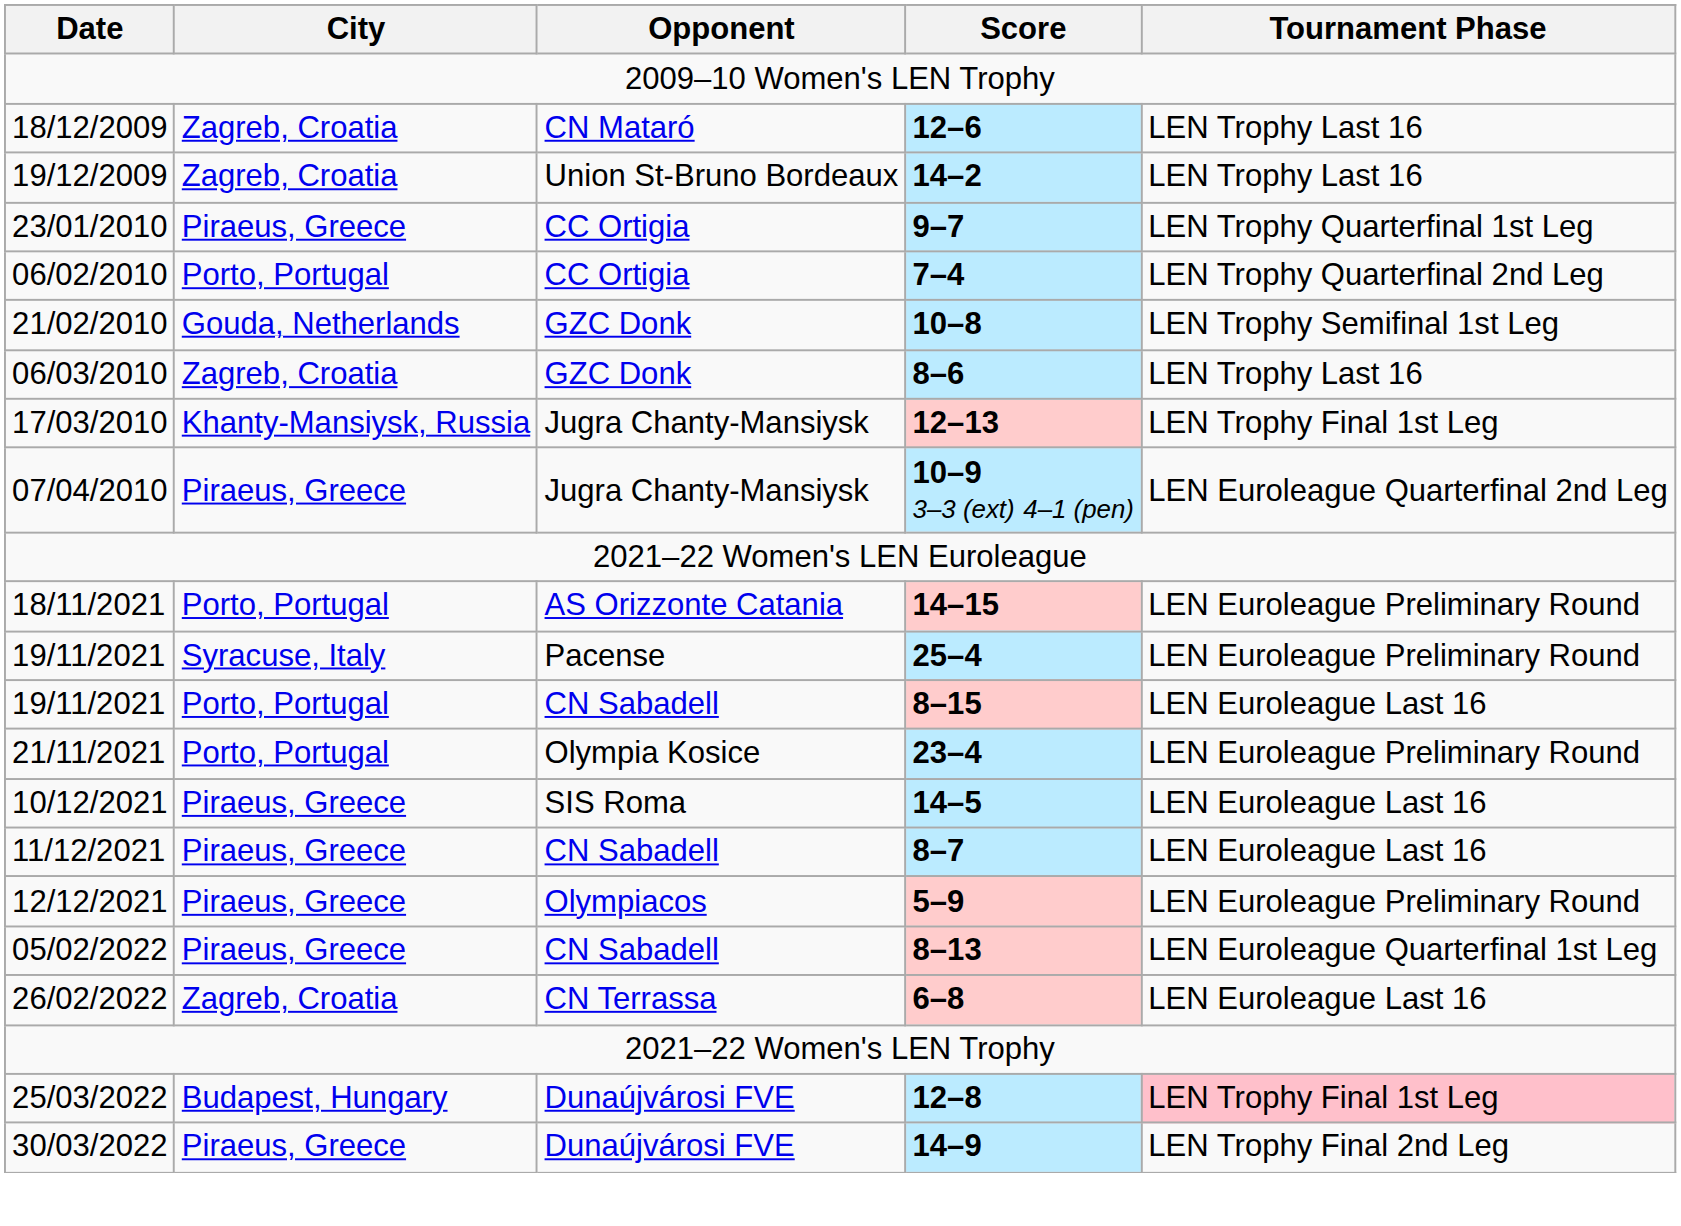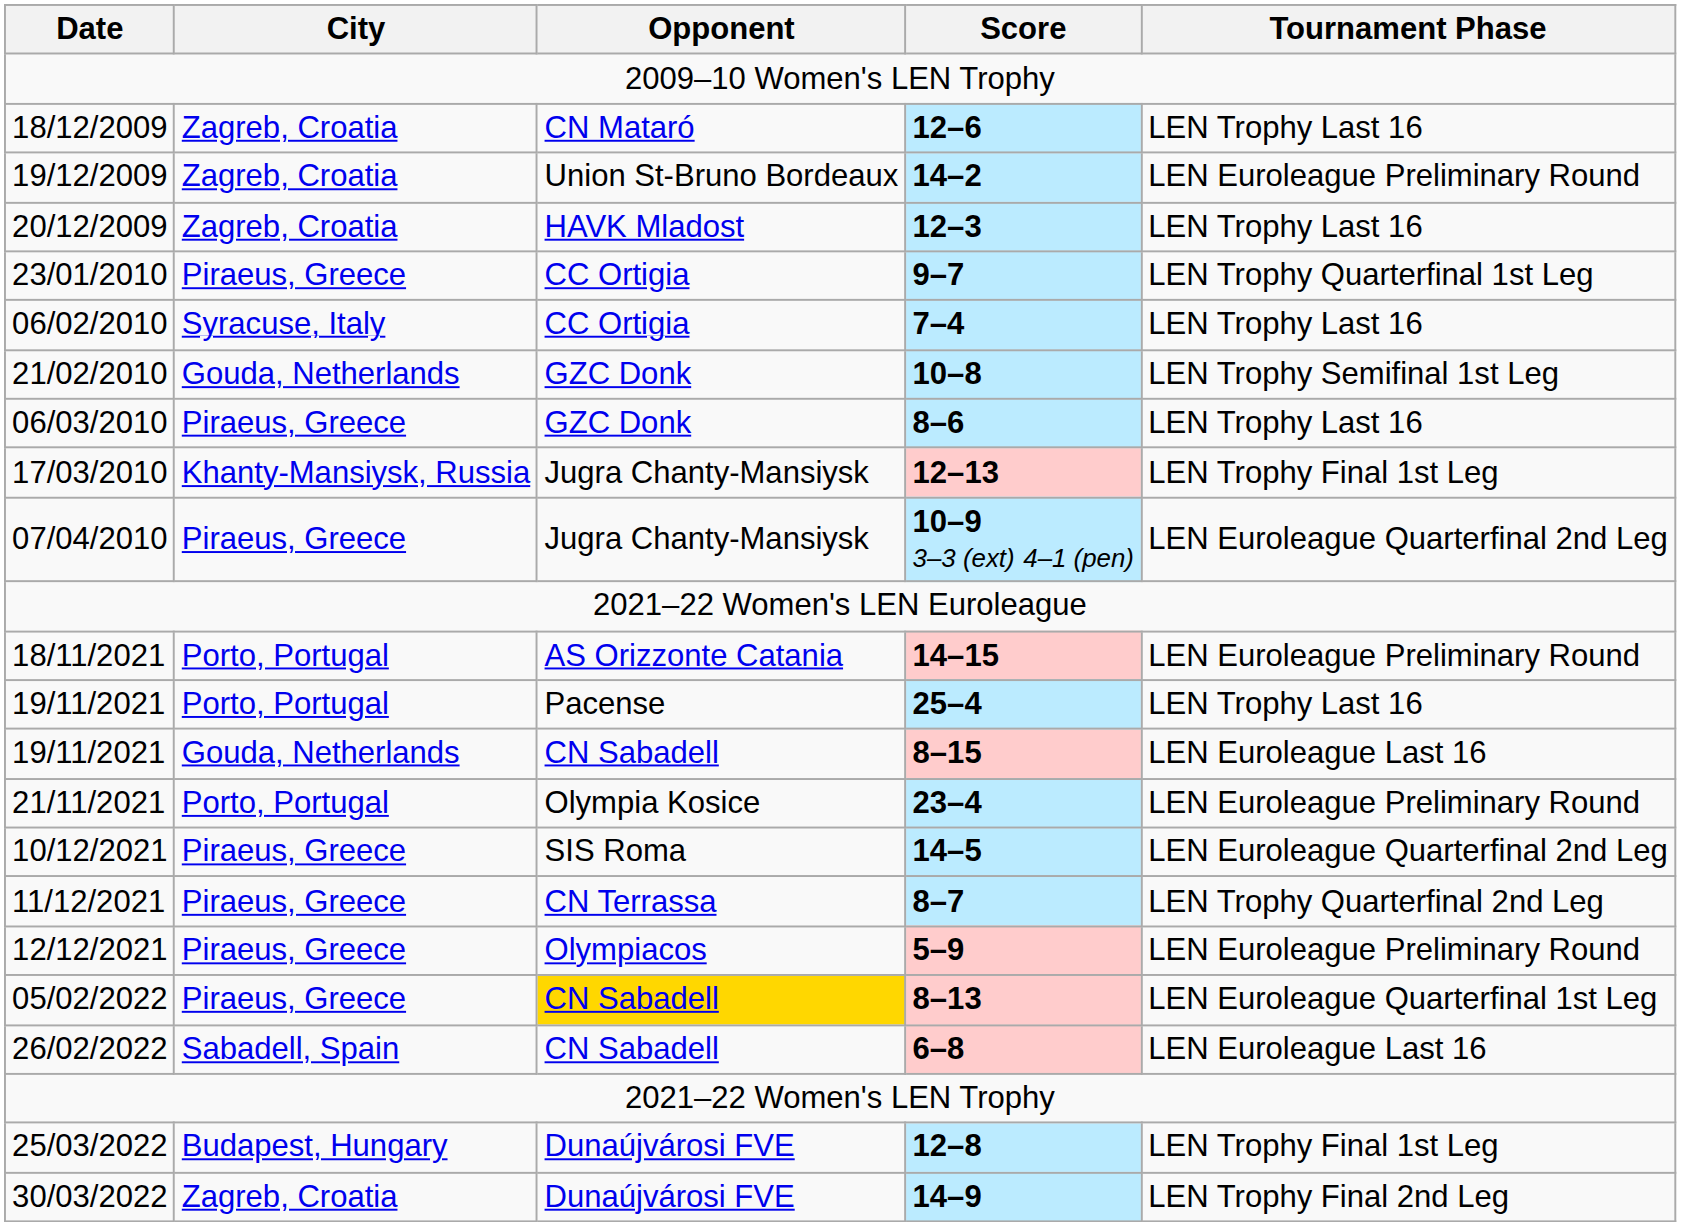(1285, 176) LEN Trophy Last 16 -> (1394, 176) LEN Euroleague Preliminary Round
+ row: (947, 226)
(285, 275) Porto, Portugal -> (284, 324) Syracuse, Italy
(1376, 275) LEN Trophy Quarterfinal 2nd Leg -> (1285, 324) LEN Trophy Last 16
(290, 373) Zagreb, Croatia -> (294, 422) Piraeus, Greece
(284, 654) Syracuse, Italy -> (285, 703) Porto, Portugal
(1394, 654) LEN Euroleague Preliminary Round -> (1285, 703) LEN Trophy Last 16
(285, 703) Porto, Portugal -> (321, 753) Gouda, Netherlands
(1317, 802) LEN Euroleague Last 16 -> (1408, 851) LEN Euroleague Quarterfinal 2nd Leg
(632, 851) CN Sabadell -> (631, 900) CN Terrassa
(1317, 851) LEN Euroleague Last 16 -> (1376, 900) LEN Trophy Quarterfinal 2nd Leg
(632, 950) no background -> (632, 999) gold background
(290, 999) Zagreb, Croatia -> (291, 1048) Sabadell, Spain
(631, 999) CN Terrassa -> (632, 1048) CN Sabadell
(1323, 1097) pink background -> (1323, 1147) no background
(294, 1147) Piraeus, Greece -> (290, 1196) Zagreb, Croatia
